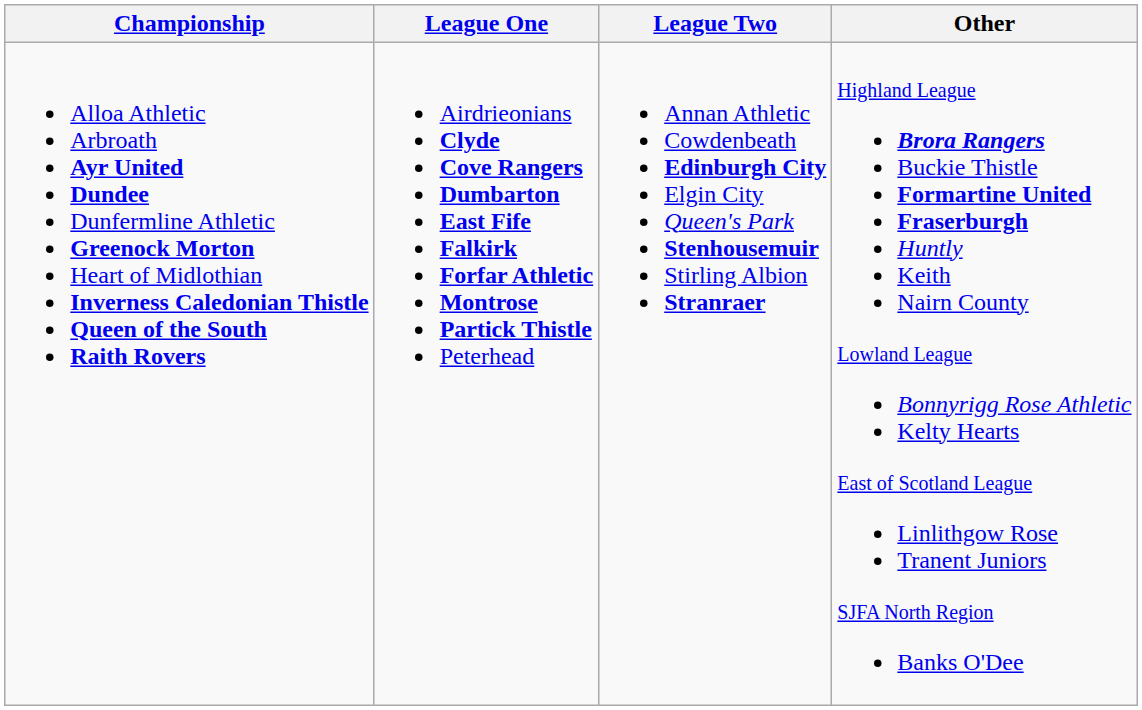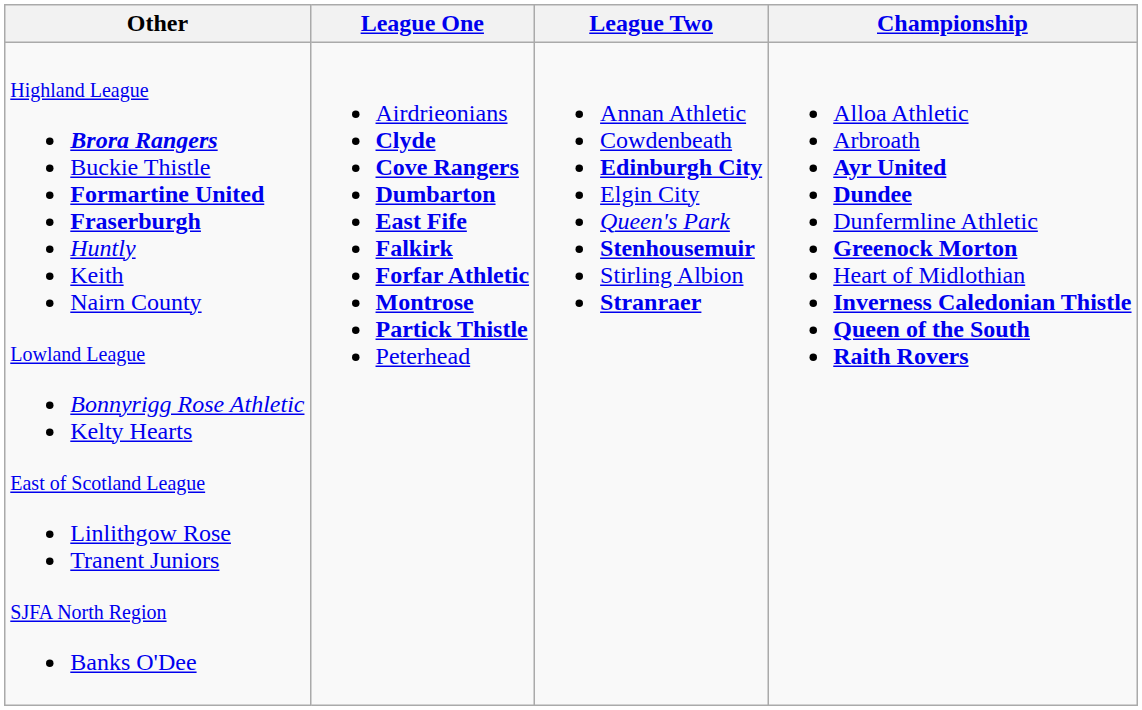columns swapped: (189, 23) <-> (984, 23)
